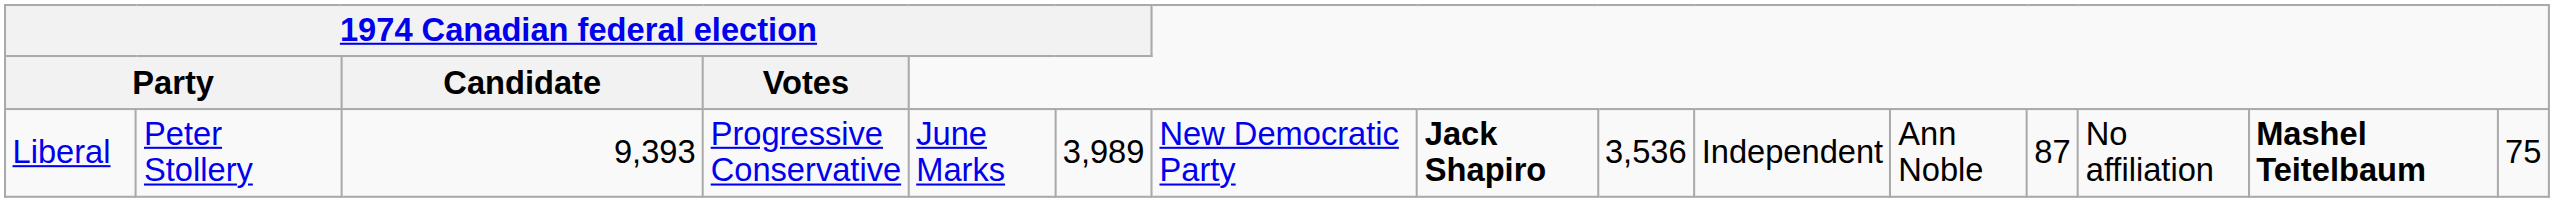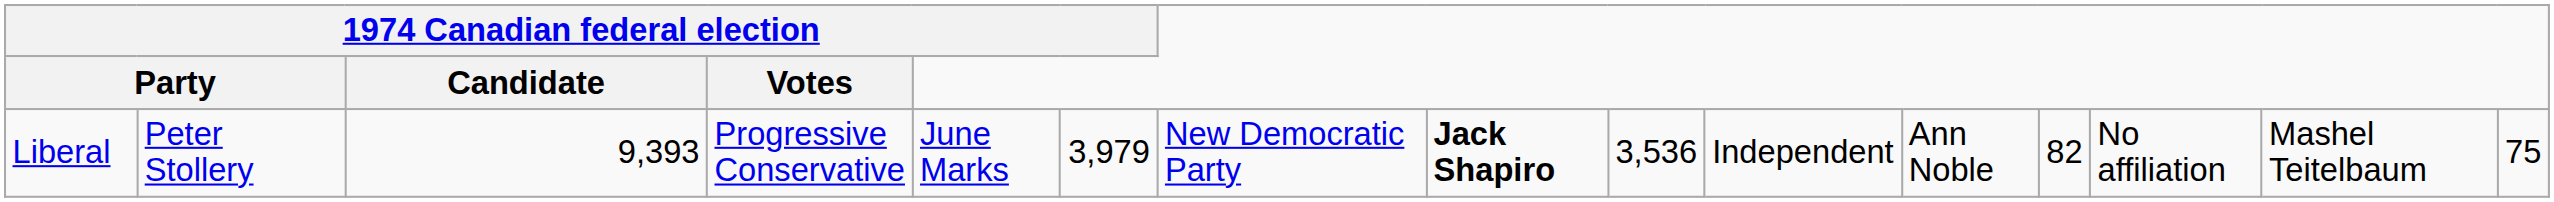(1104, 152) 3,989 -> (1109, 152) 3,979
(2053, 152) 87 -> (2064, 152) 82
(2341, 152) bold -> (2348, 152) normal
